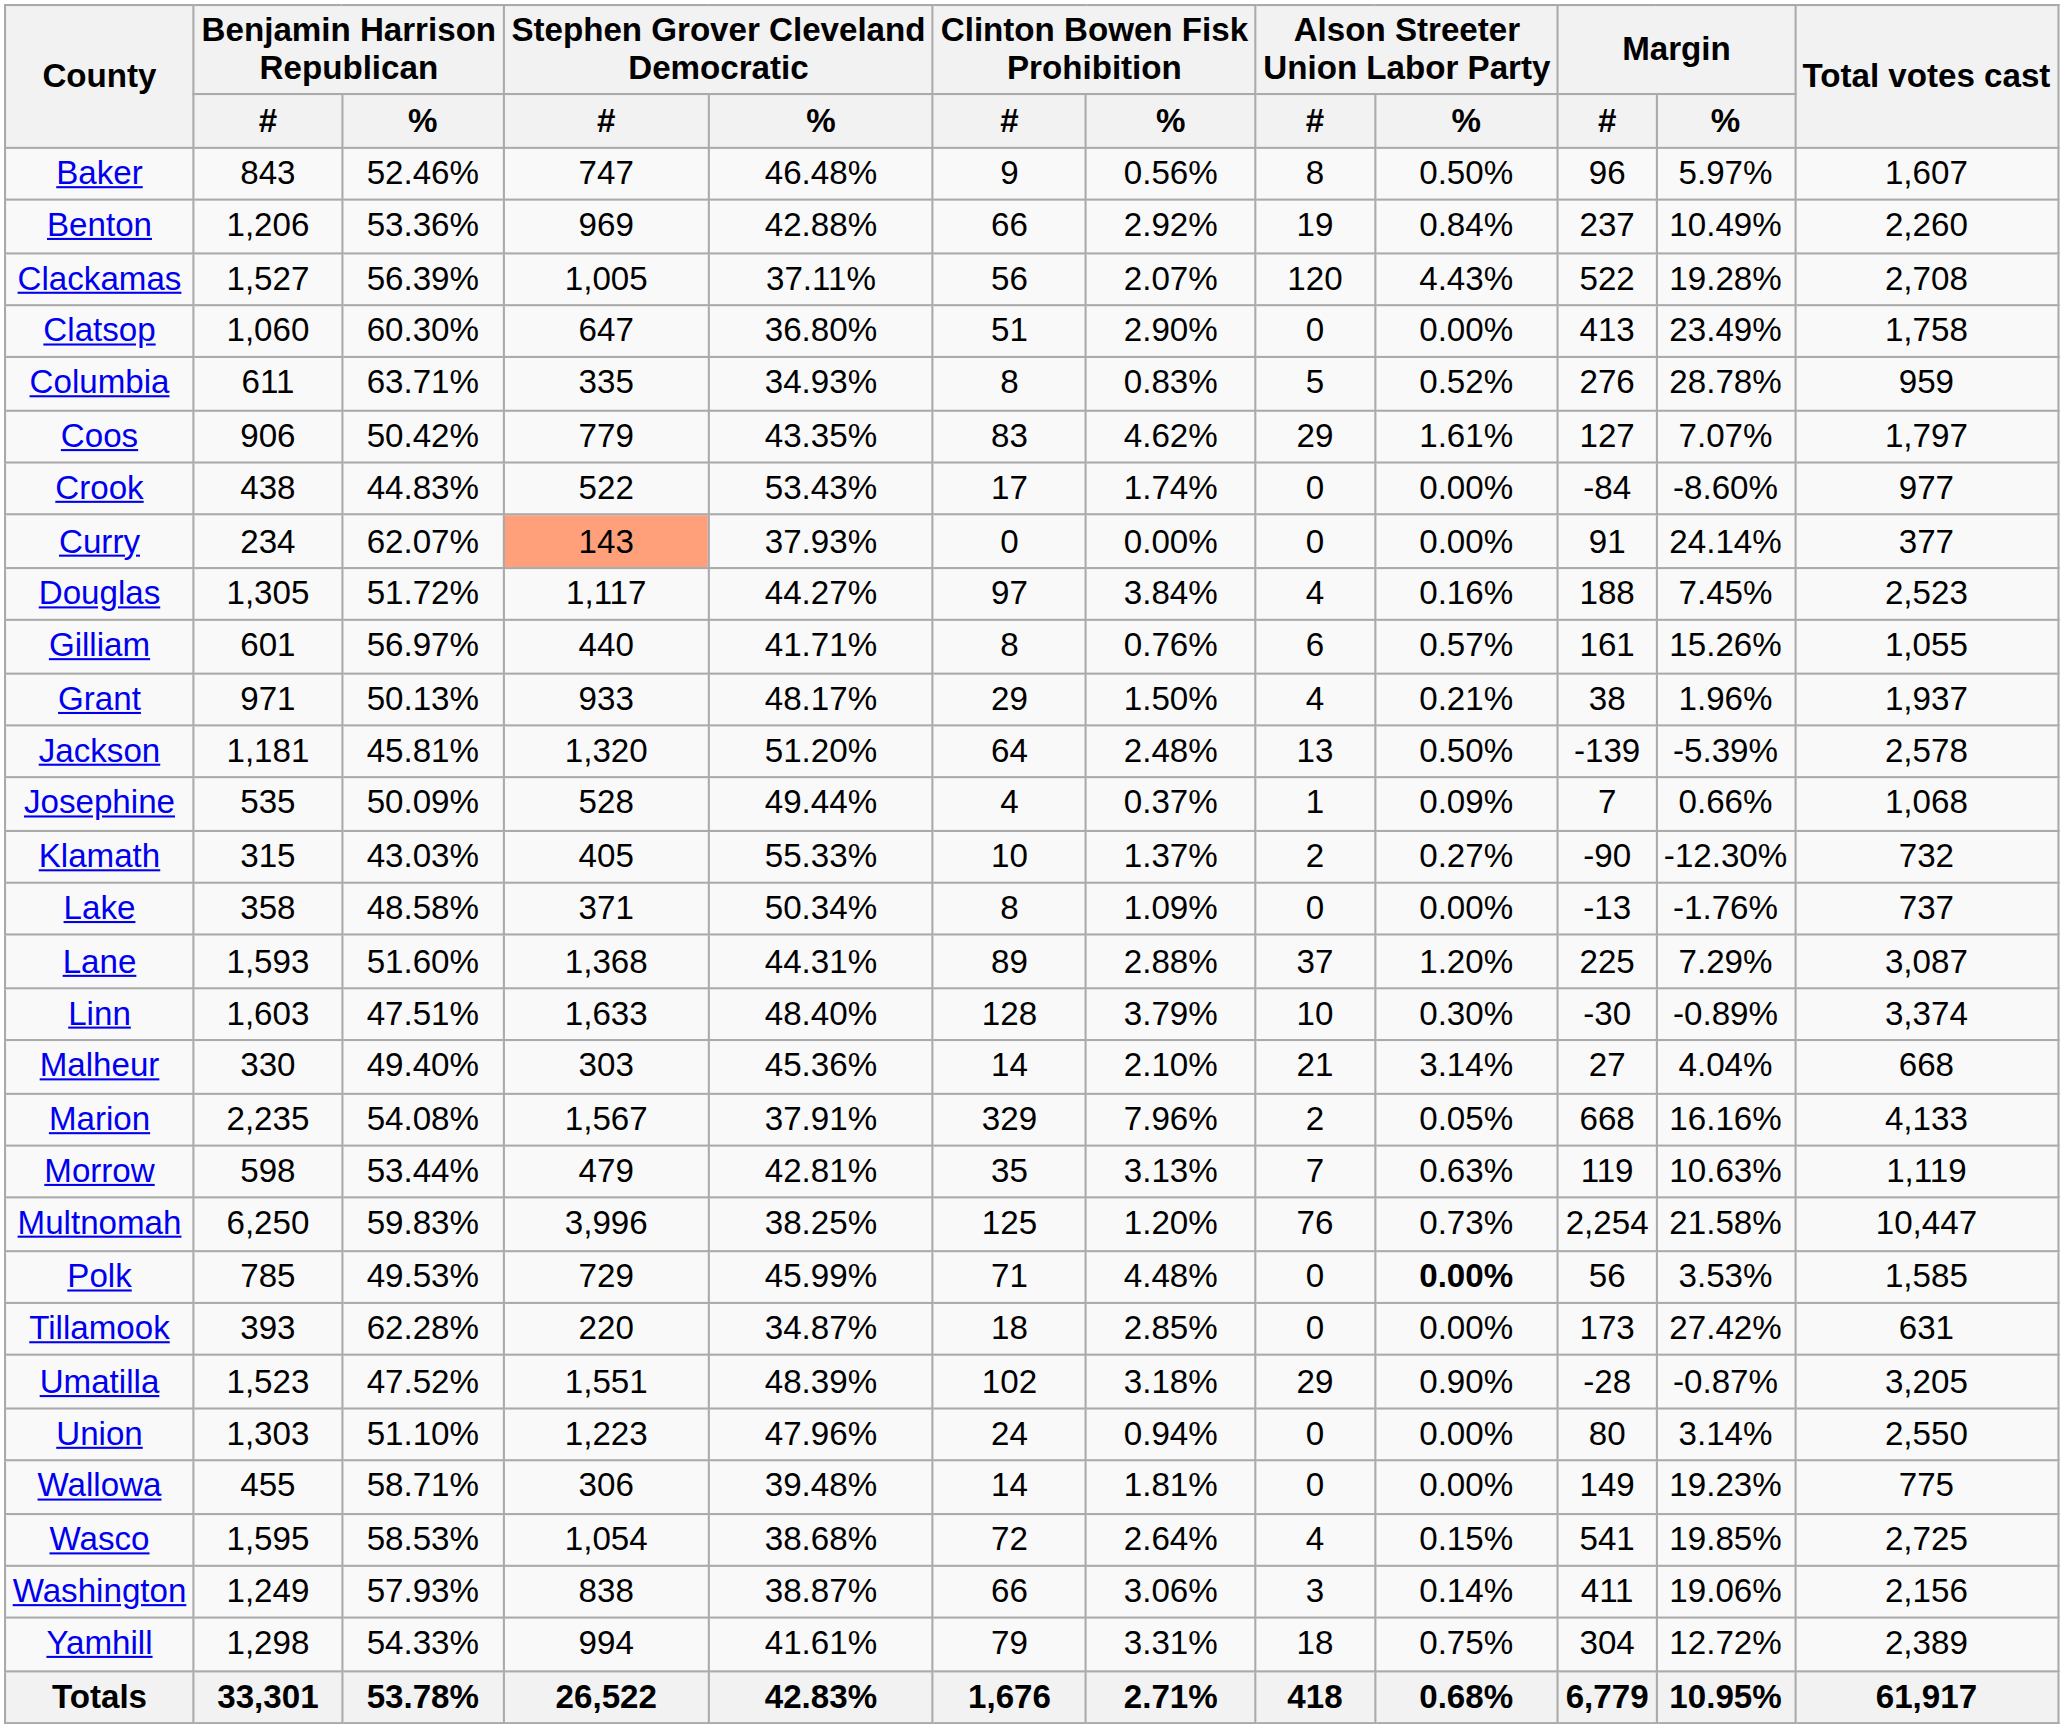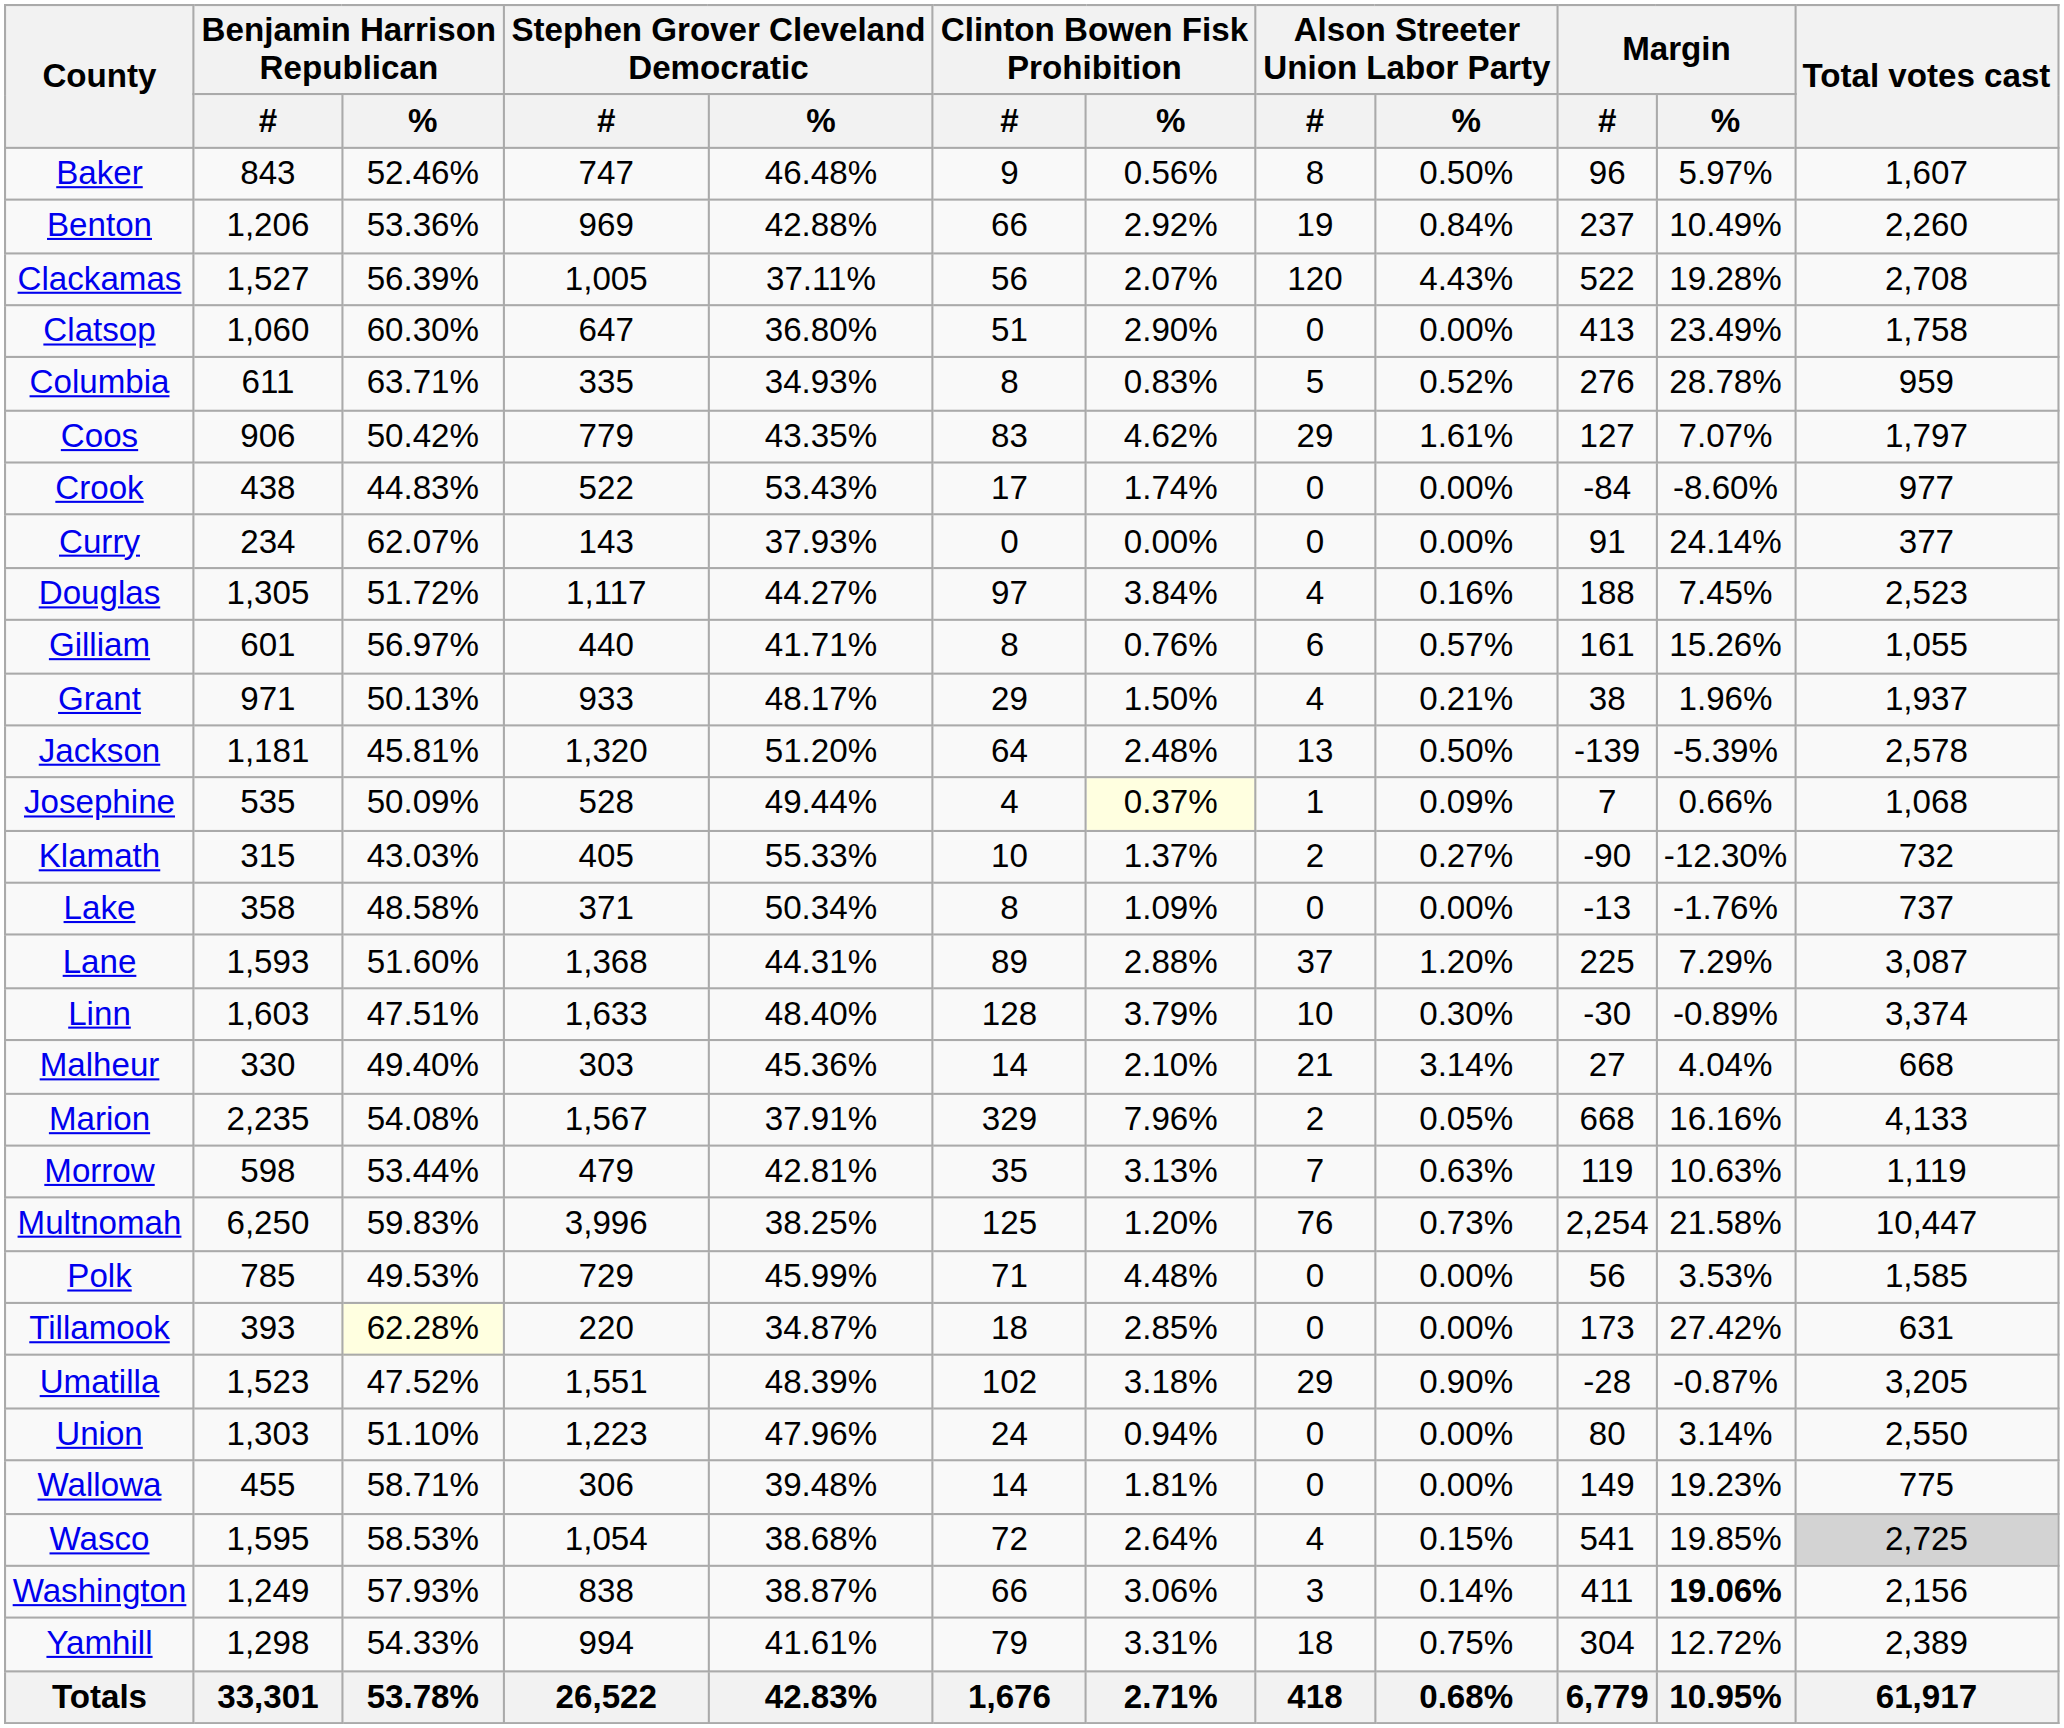(606, 540) lightsalmon background -> (606, 540) no background
(1171, 803) no background -> (1171, 803) lightyellow background
(1466, 1276) bold -> (1466, 1276) normal
(423, 1328) no background -> (423, 1328) lightyellow background
(1926, 1538) no background -> (1926, 1538) lightgrey background
(1726, 1591) normal -> (1726, 1591) bold
